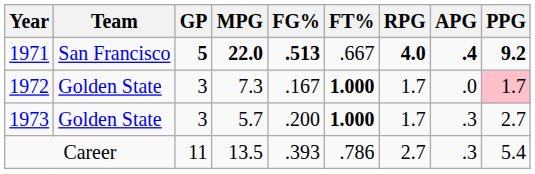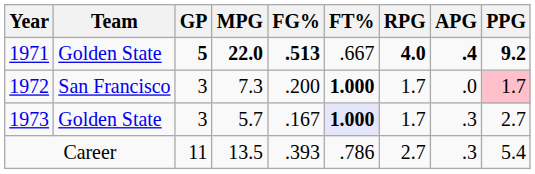(114, 53) San Francisco -> (110, 53) Golden State
(110, 86) Golden State -> (114, 86) San Francisco
(302, 86) .167 -> (302, 86) .200
(302, 119) .200 -> (302, 119) .167
(352, 119) no background -> (352, 119) lavender background
